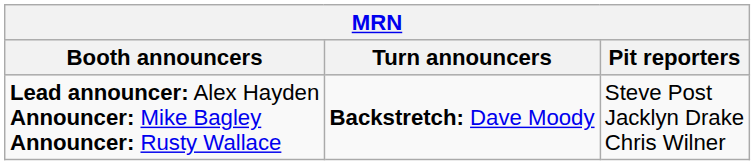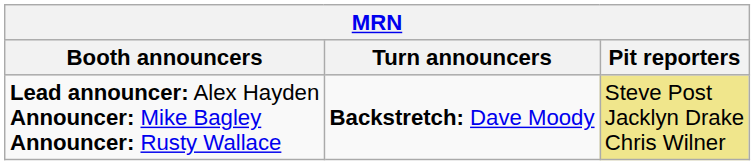(674, 118) no background -> (674, 118) khaki background
